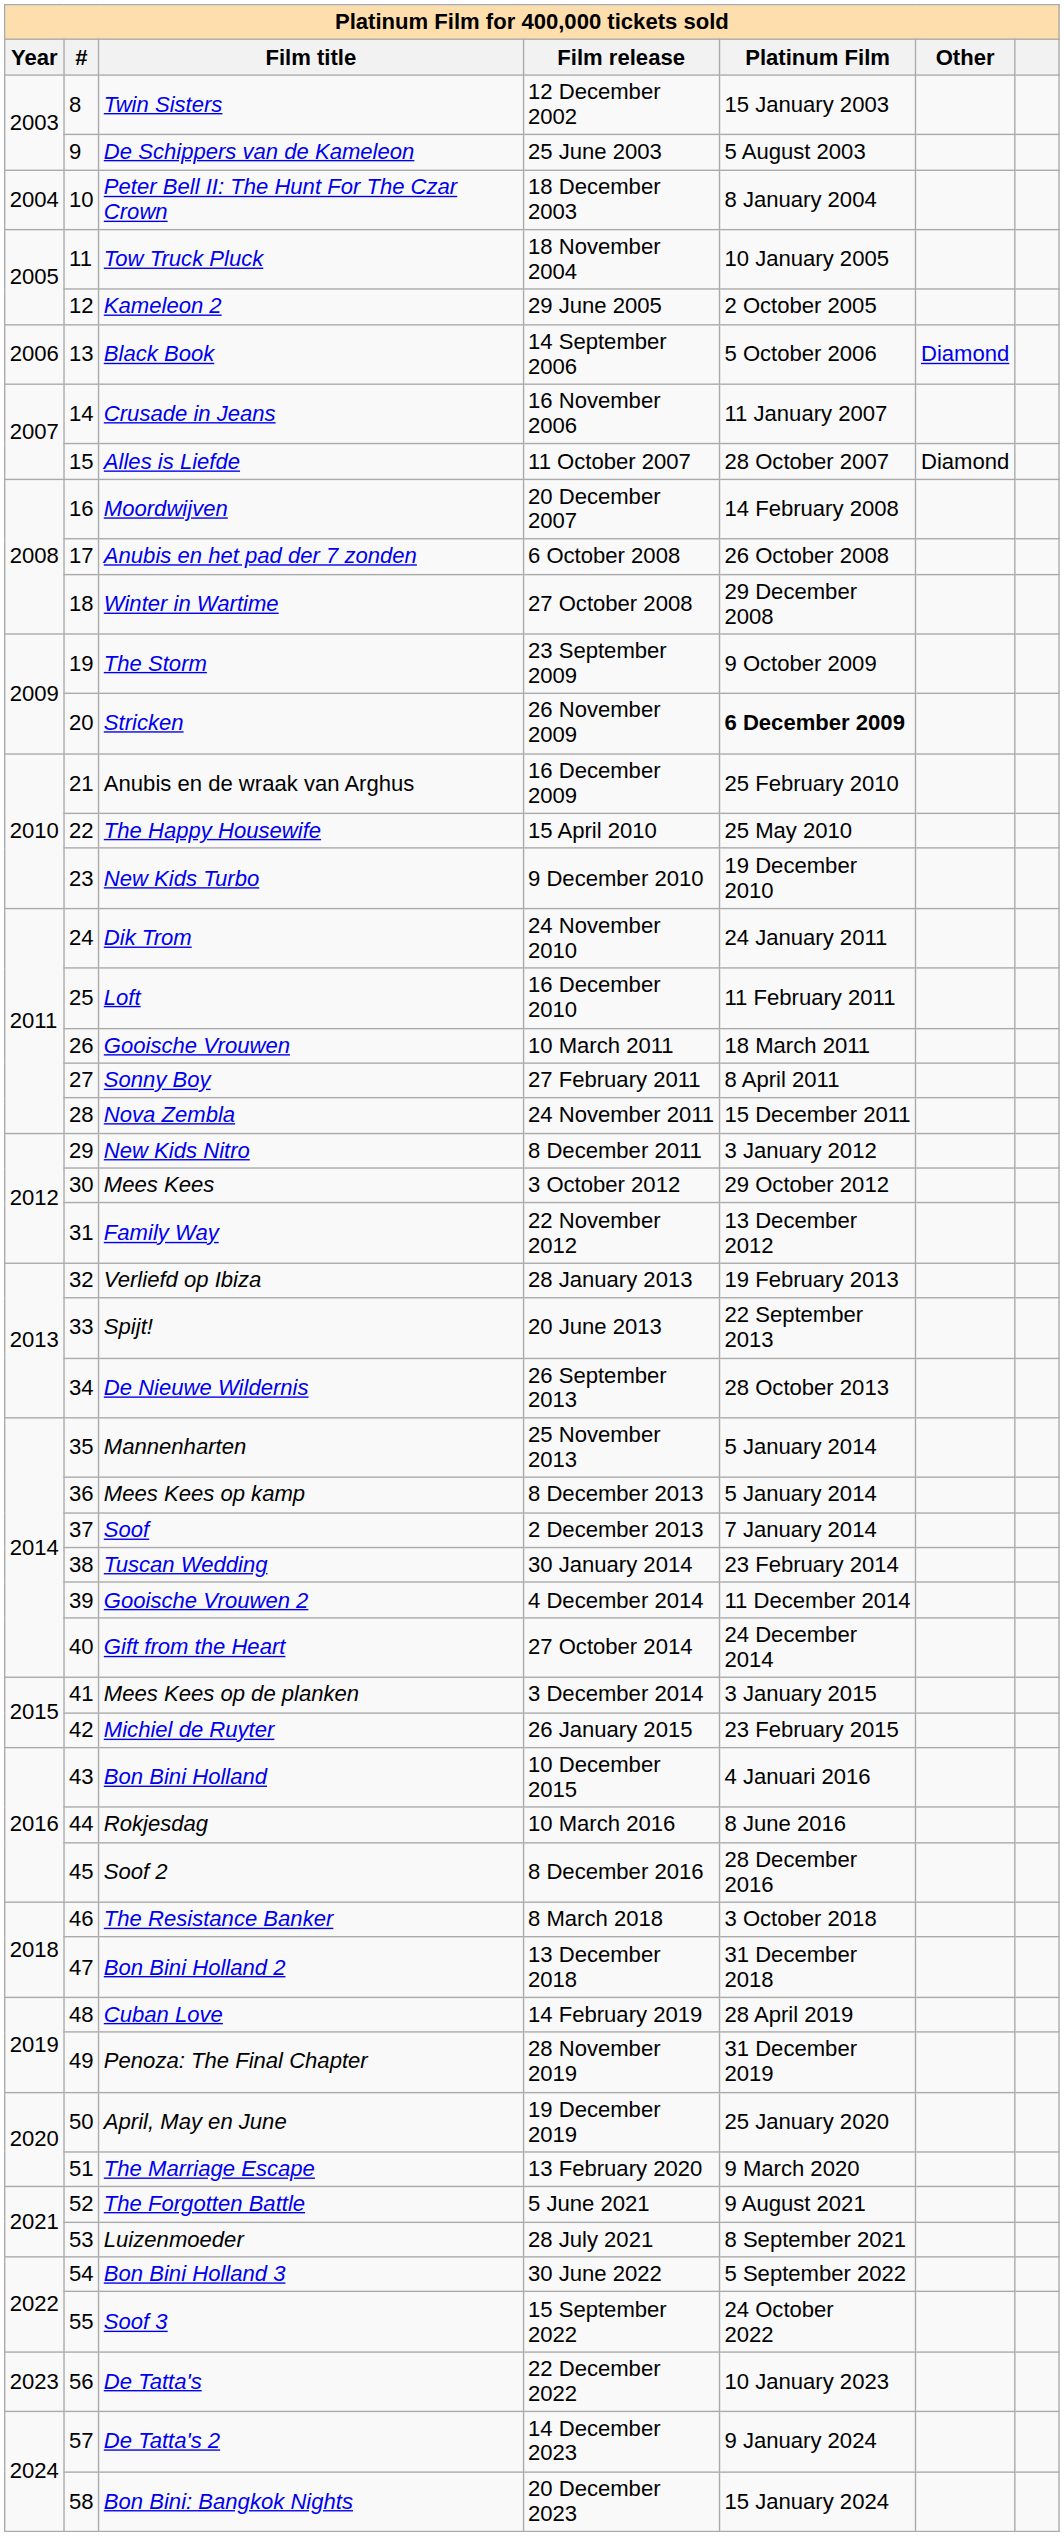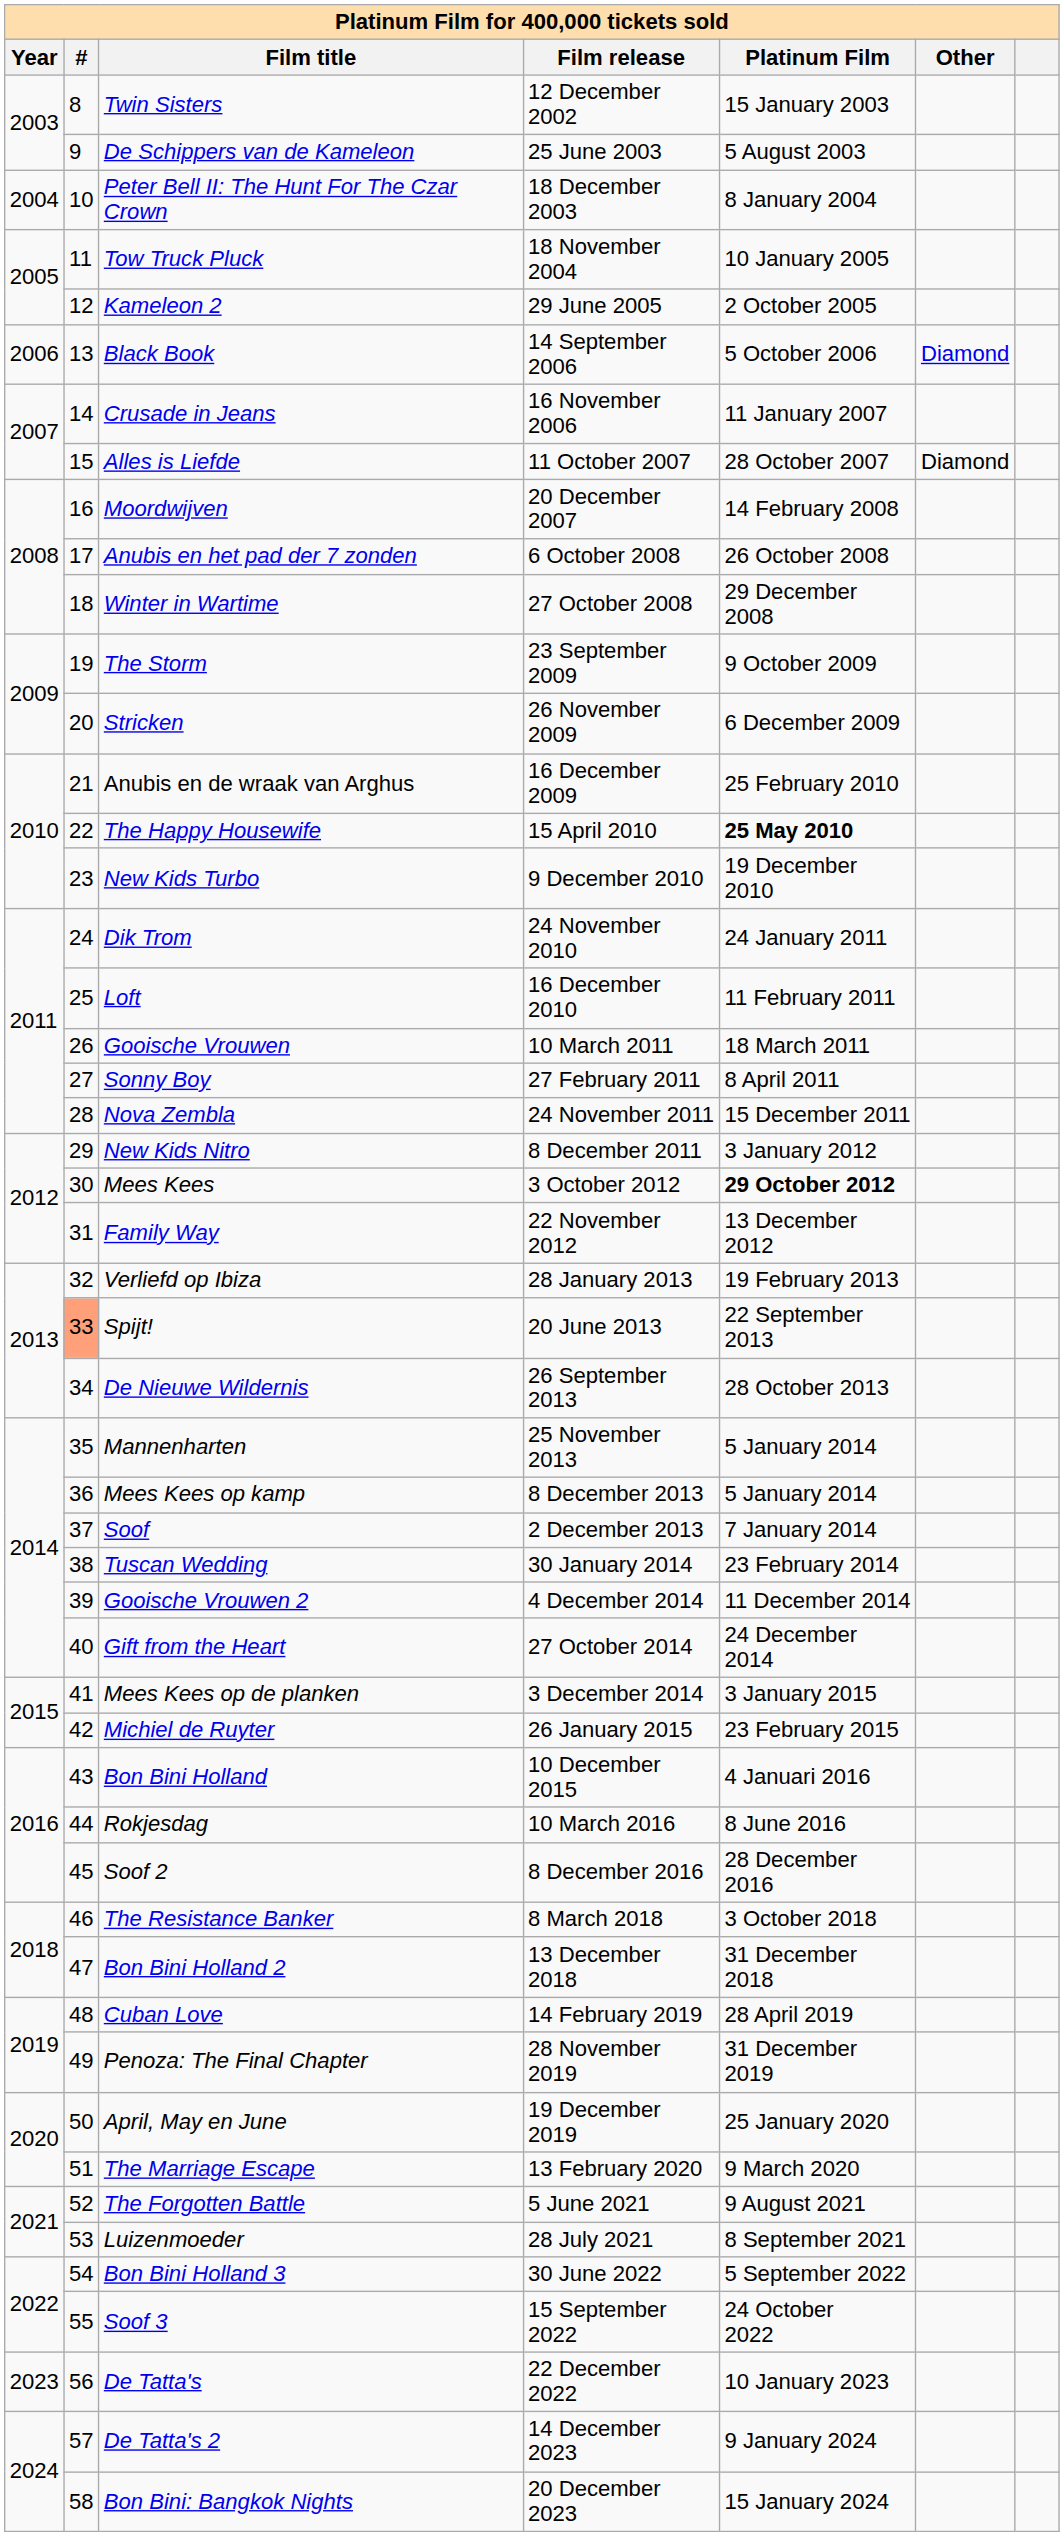(815, 723) bold -> (812, 723) normal
(788, 830) normal -> (789, 830) bold
(807, 1185) normal -> (810, 1185) bold
(81, 1327) no background -> (81, 1327) lightsalmon background
